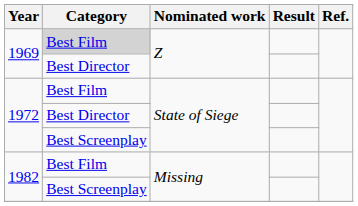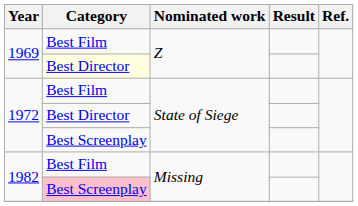(77, 41) lightgrey background -> (77, 41) no background
(88, 66) no background -> (88, 66) lightyellow background
(96, 189) no background -> (96, 189) pink background
